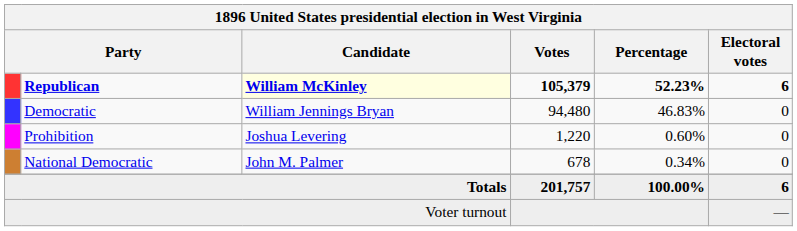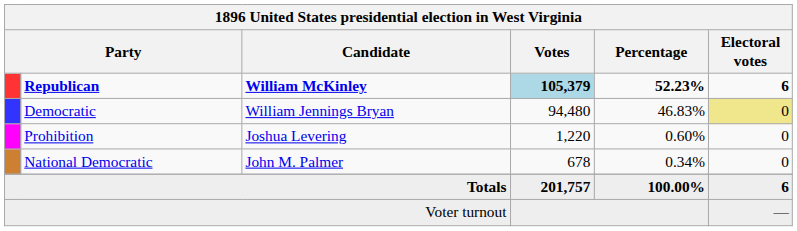(306, 86) lightyellow background -> (306, 86) no background
(565, 86) no background -> (565, 86) lightblue background
(785, 111) no background -> (785, 111) khaki background
